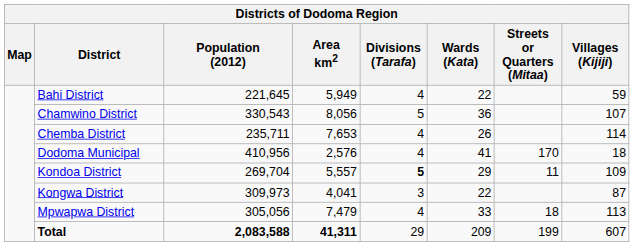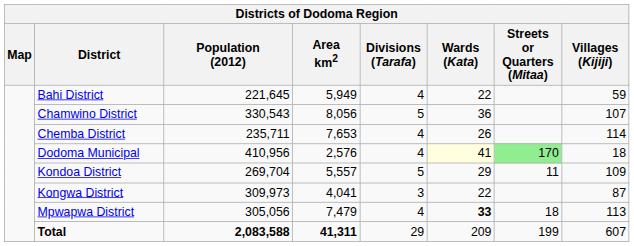(485, 153) no background -> (485, 153) lightyellow background
(548, 153) no background -> (548, 153) lightgreen background
(421, 173) bold -> (421, 173) normal
(485, 212) normal -> (485, 212) bold
